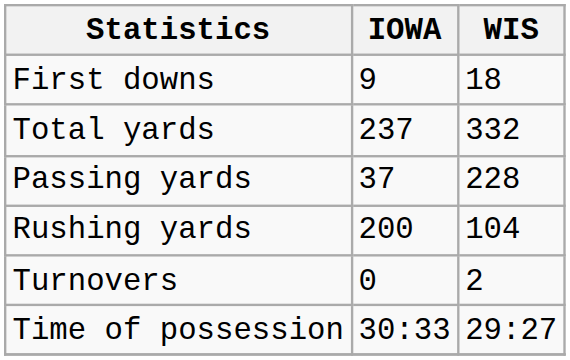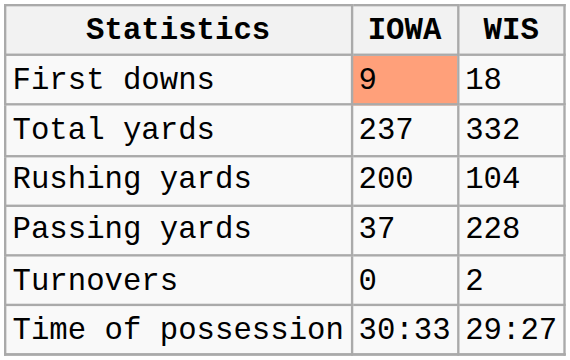(368, 80) no background -> (368, 80) lightsalmon background
rows swapped: (132, 230) <-> (132, 180)
